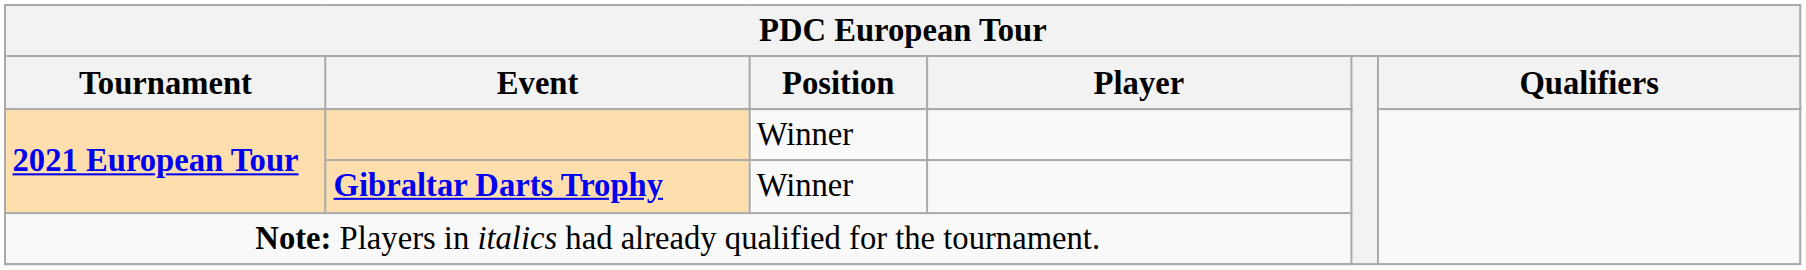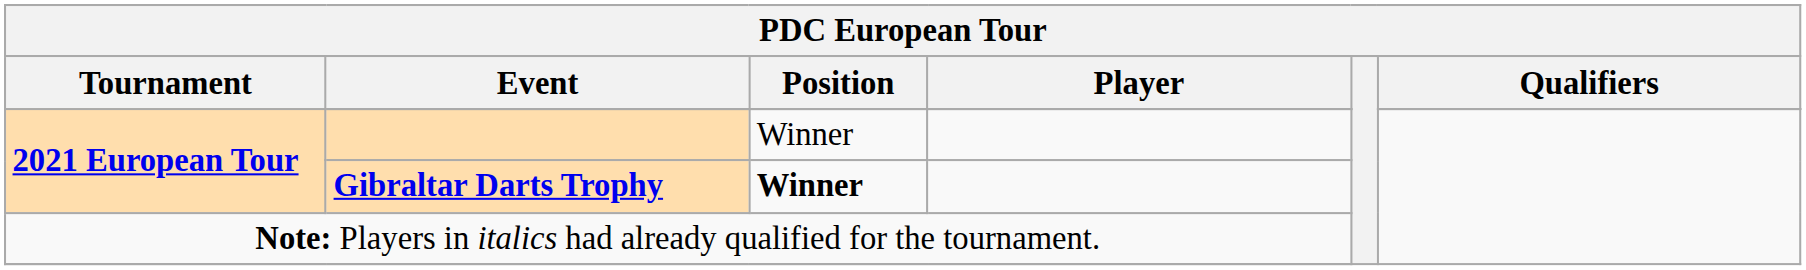(805, 185) normal -> (810, 185) bold
